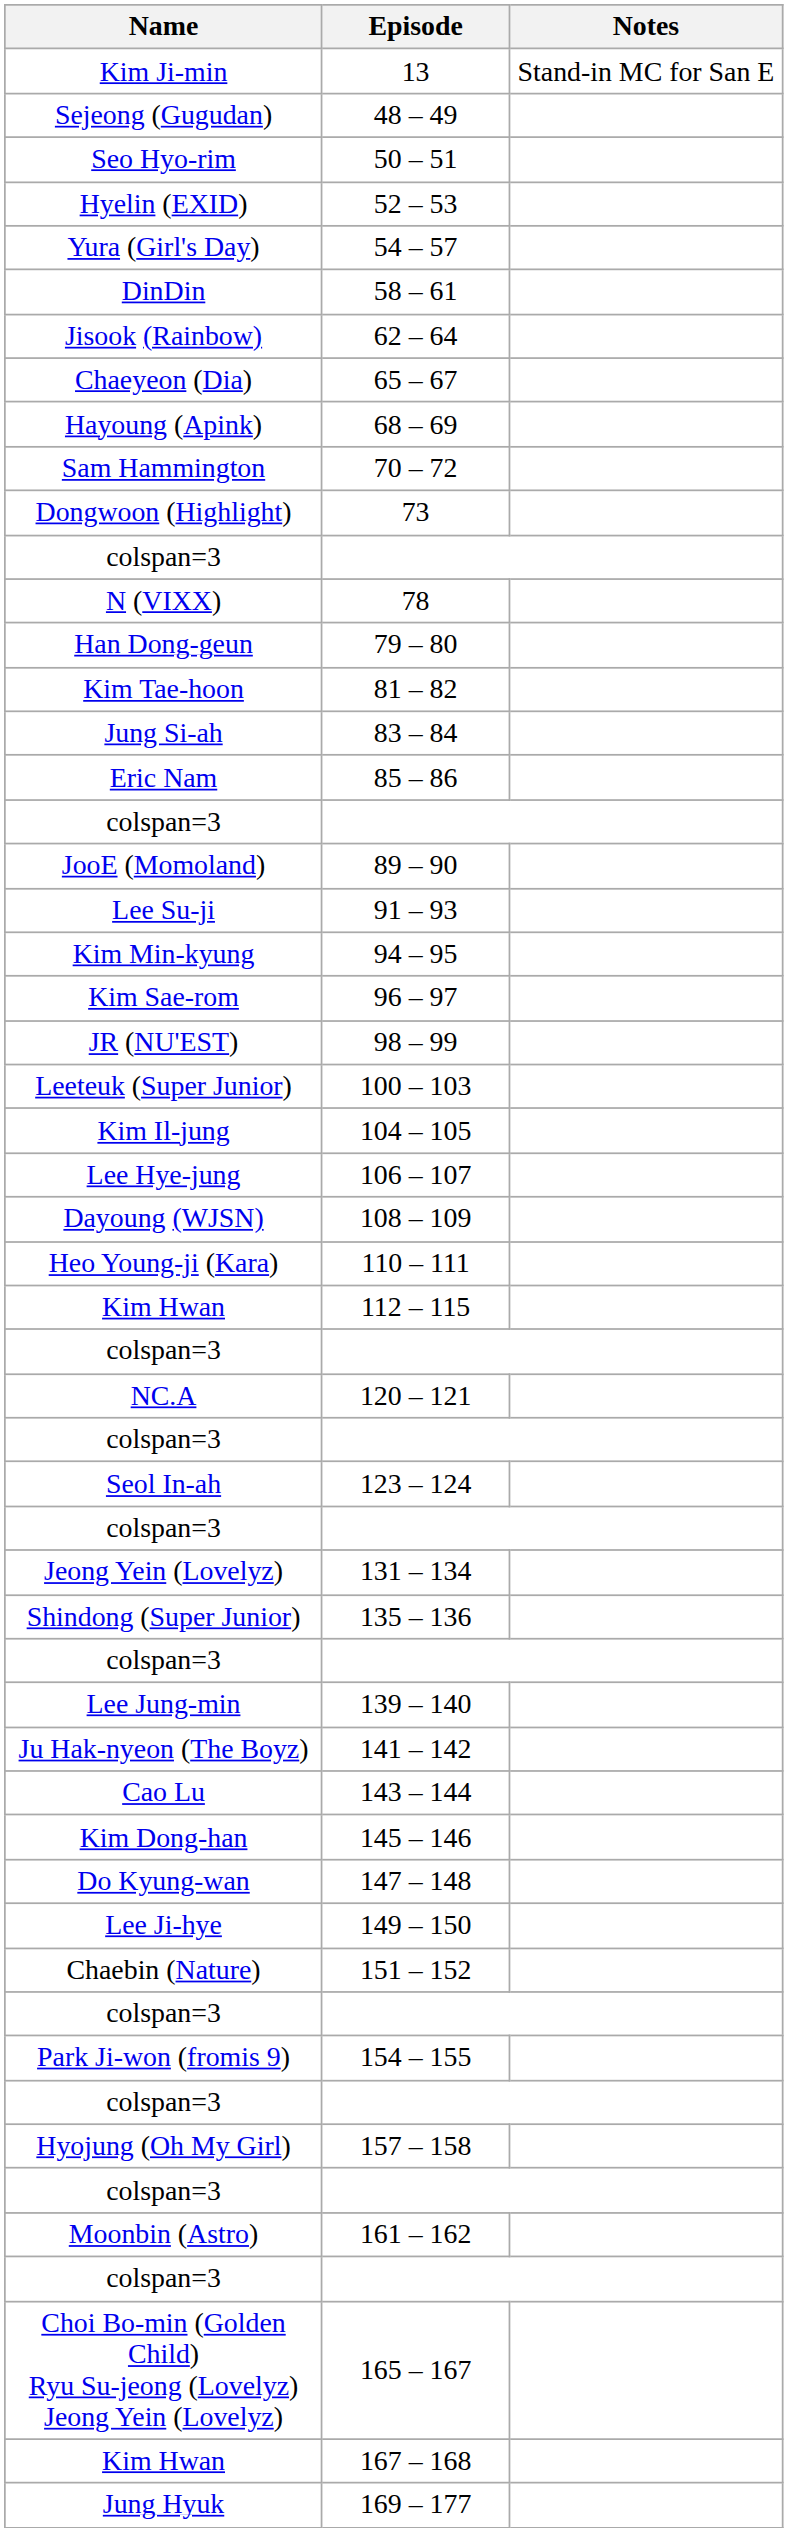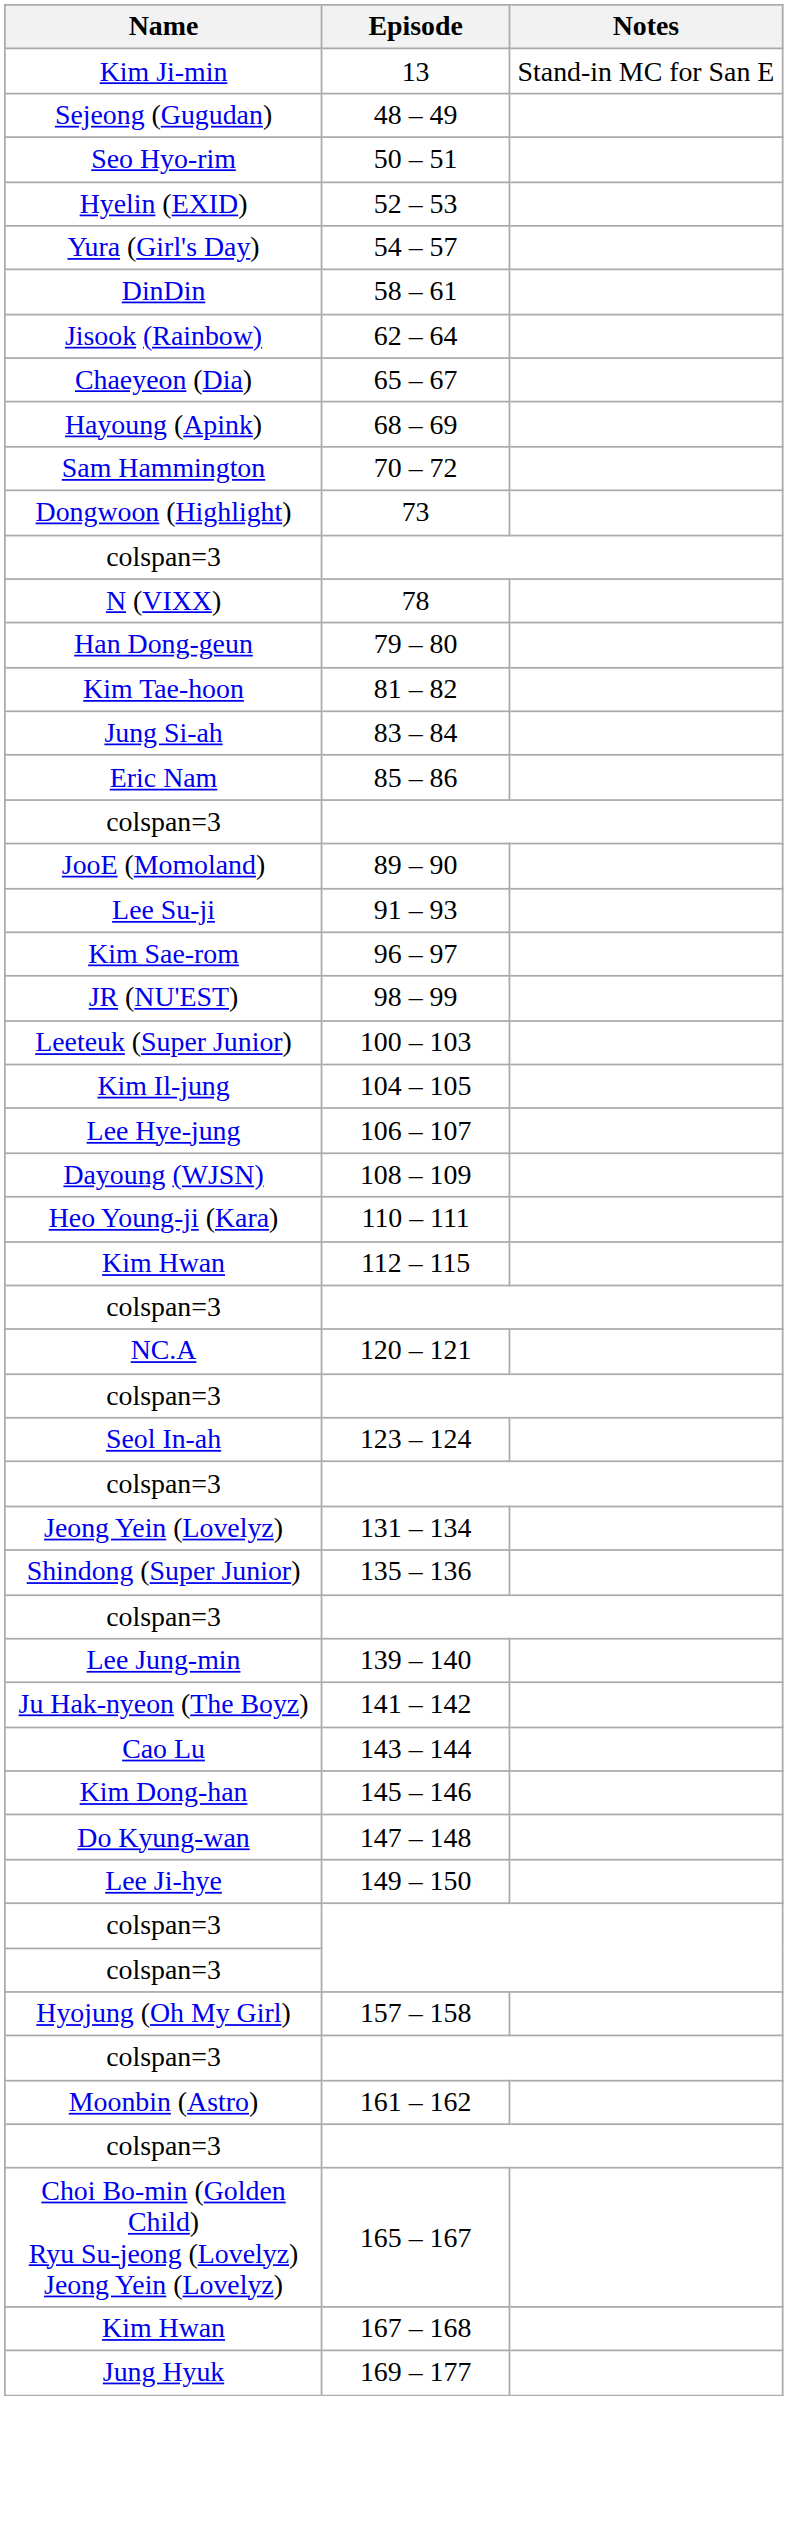- row: (164, 953)
- row: (164, 1969)
- row: (164, 2057)
